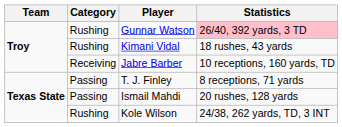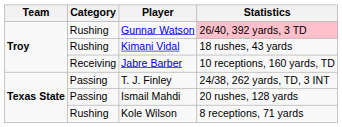(251, 80) 8 receptions, 71 yards -> (265, 80) 24/38, 262 yards, TD, 3 INT
(265, 113) 24/38, 262 yards, TD, 3 INT -> (251, 113) 8 receptions, 71 yards
